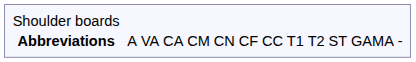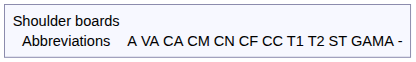(66, 41) bold -> (66, 41) normal
